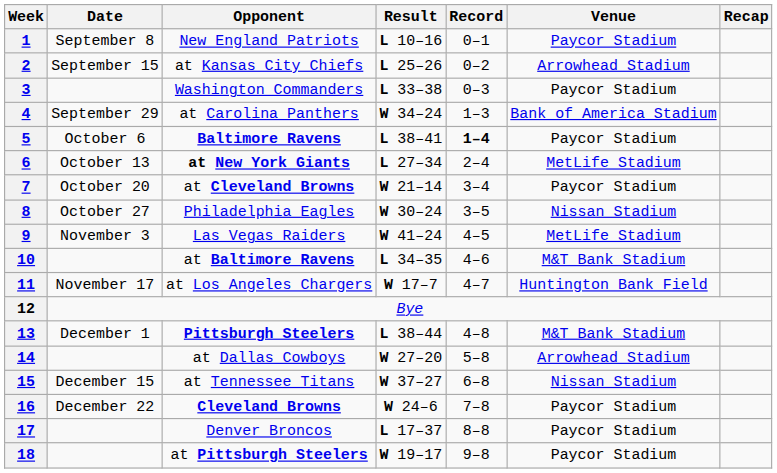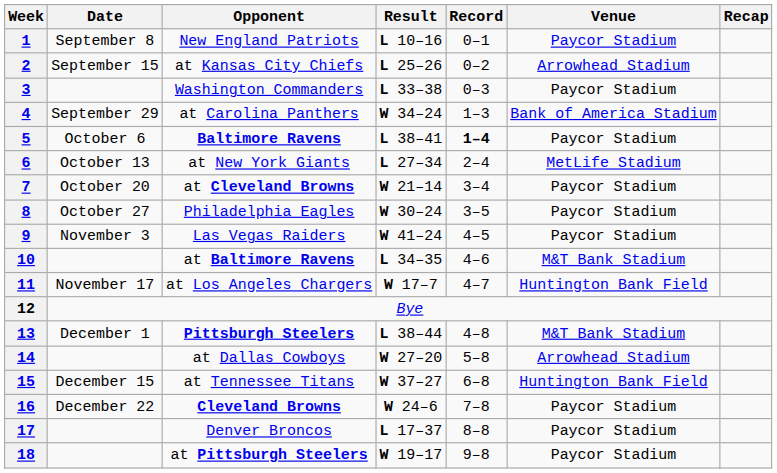(269, 163) bold -> (269, 163) normal
(613, 212) Nissan Stadium -> (613, 212) Paycor Stadium
(613, 236) MetLife Stadium -> (613, 236) Paycor Stadium
(613, 382) Nissan Stadium -> (613, 382) Huntington Bank Field
